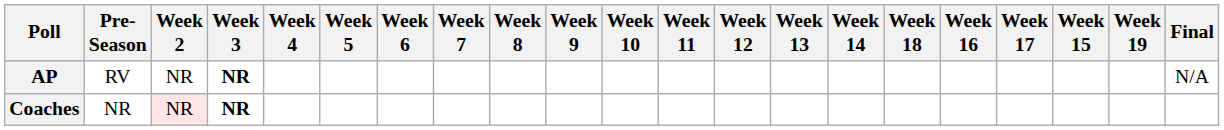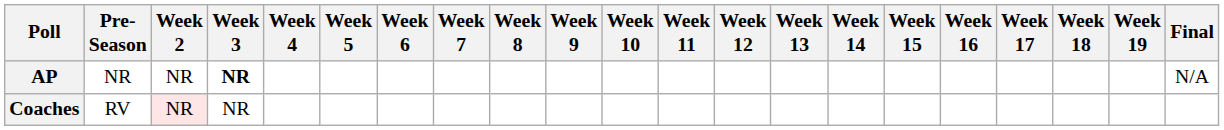columns swapped: (1081, 32) <-> (912, 32)
(118, 76) RV -> (118, 76) NR
(118, 109) NR -> (118, 109) RV
(236, 109) bold -> (236, 109) normal
